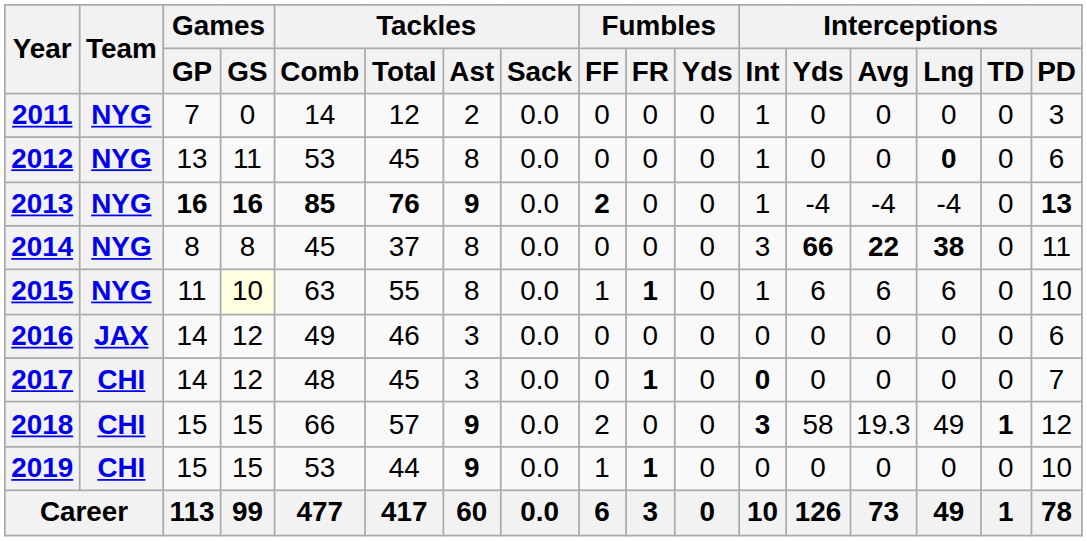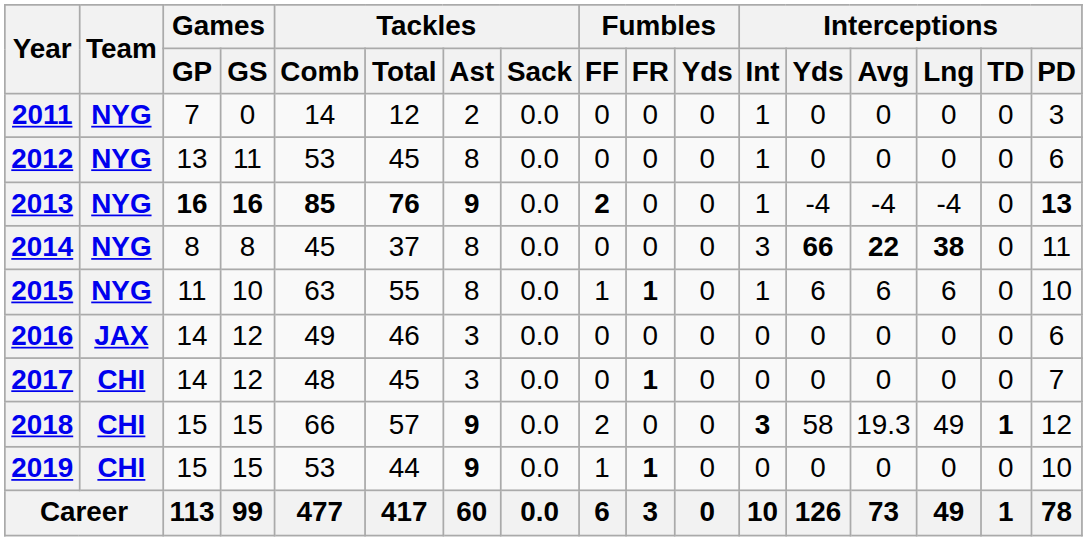(949, 159) bold -> (949, 159) normal
(247, 291) lightyellow background -> (247, 291) no background
(763, 379) bold -> (763, 379) normal
